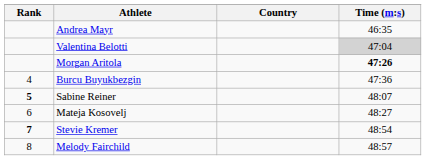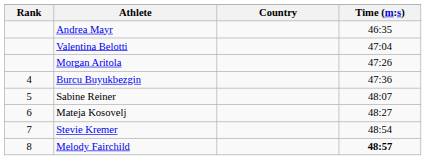(380, 46) lightgrey background -> (380, 46) no background
(380, 63) bold -> (380, 63) normal
(29, 96) bold -> (29, 96) normal
(29, 130) bold -> (29, 130) normal
(380, 146) normal -> (380, 146) bold
